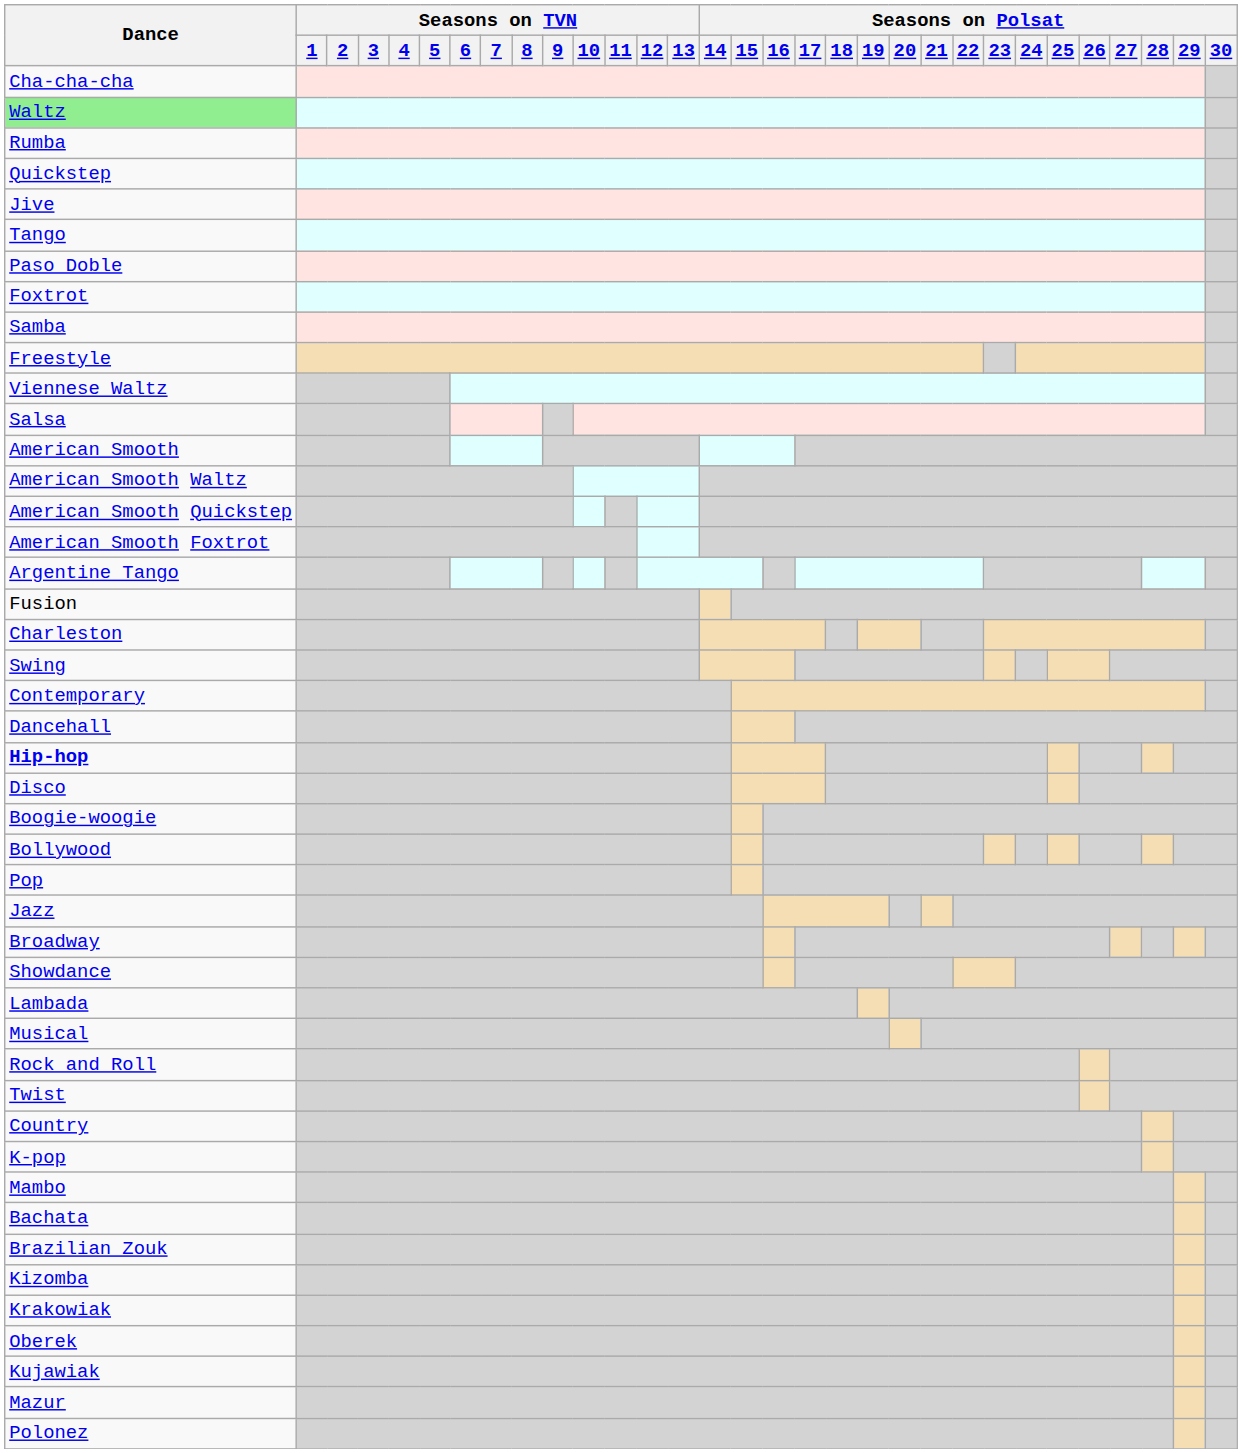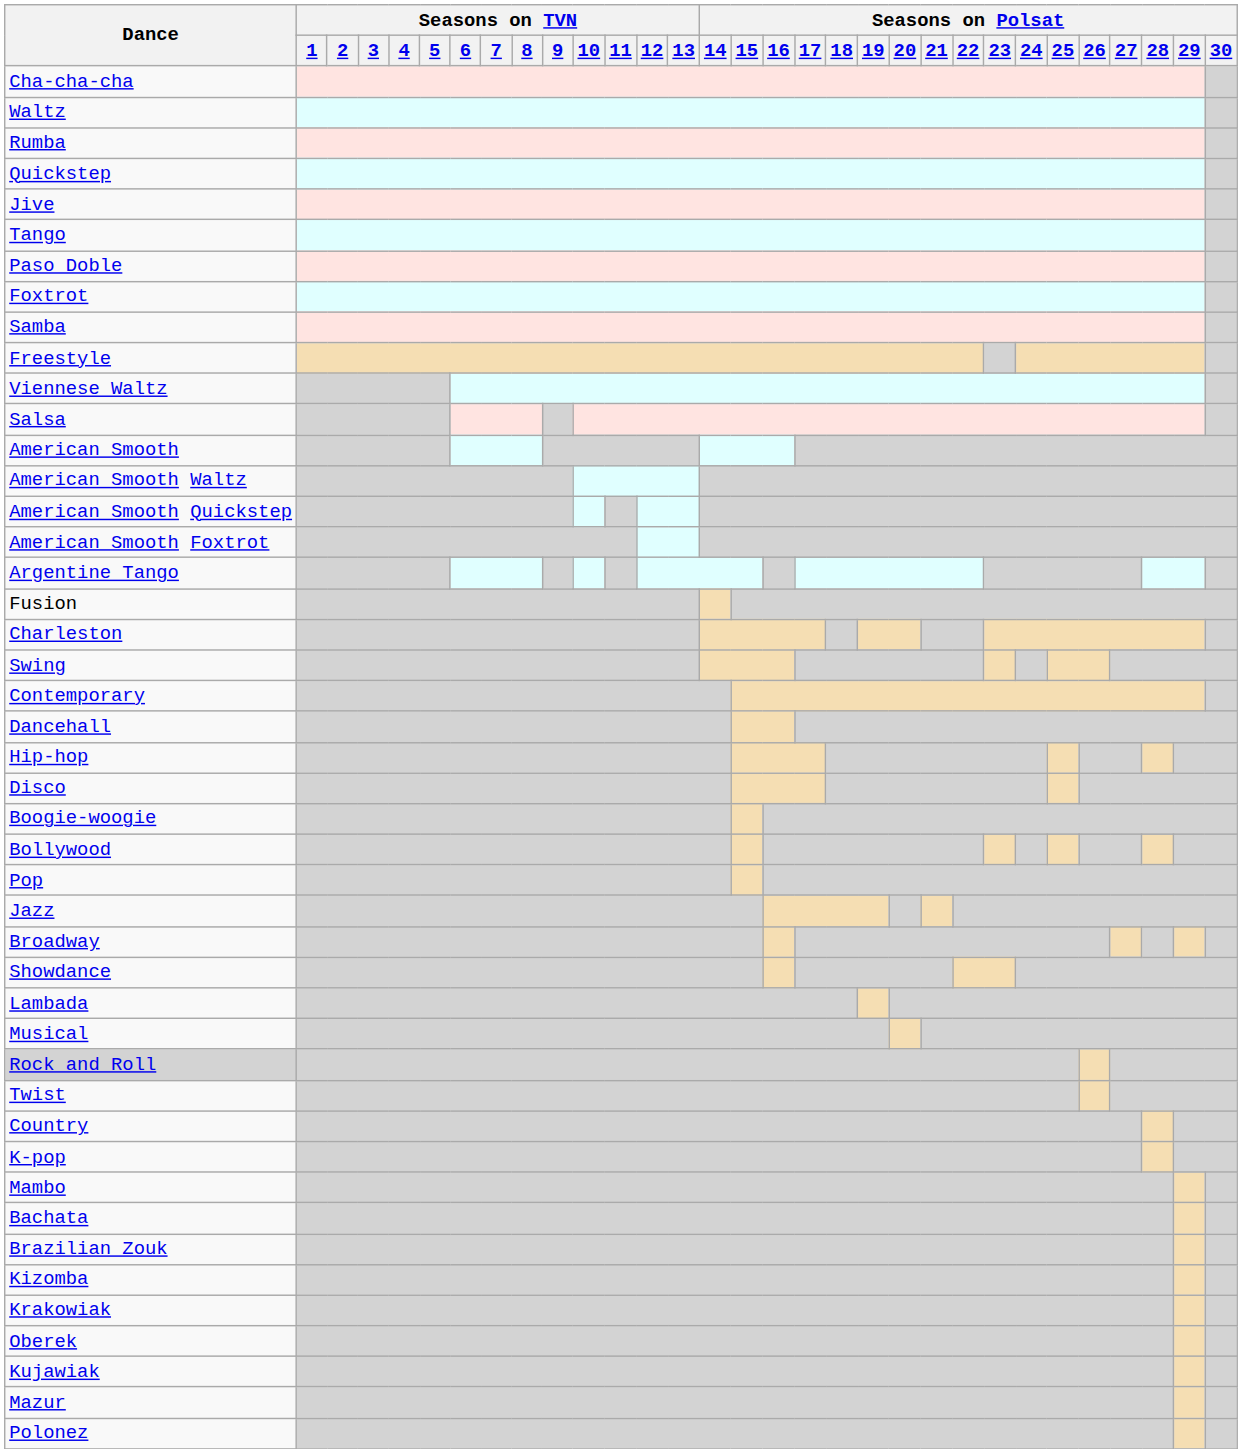(37, 112) lightgreen background -> (37, 112) no background
(49, 757) bold -> (49, 757) normal
(83, 1065) no background -> (83, 1065) lightgrey background
